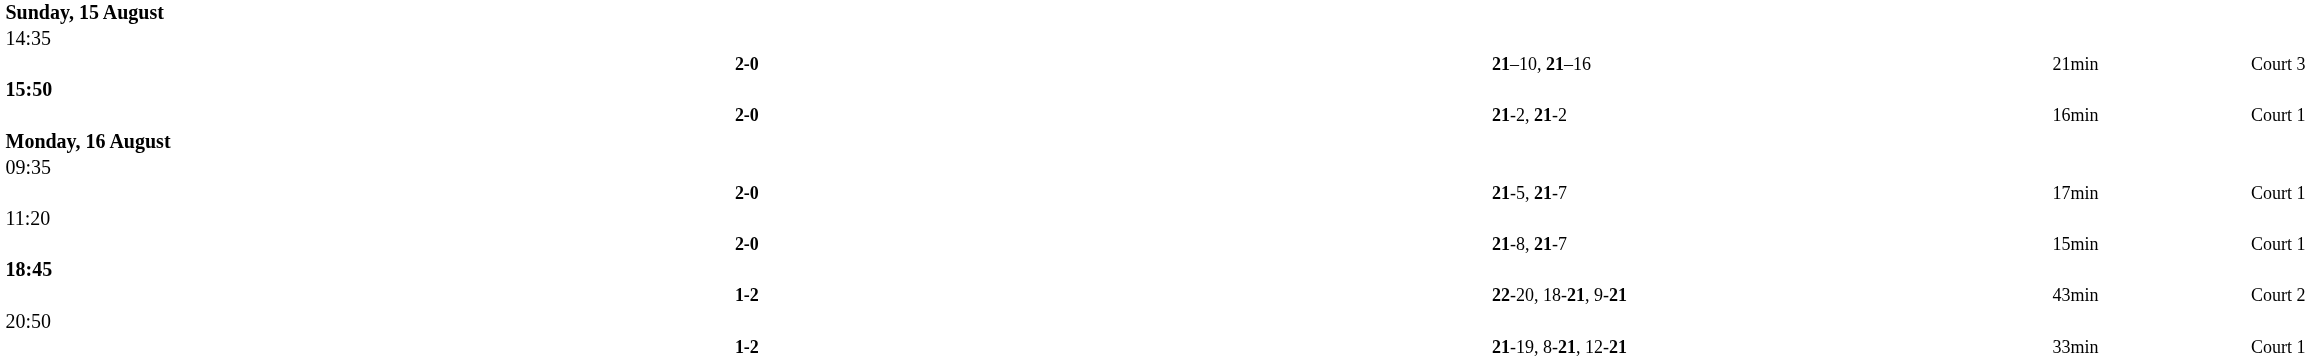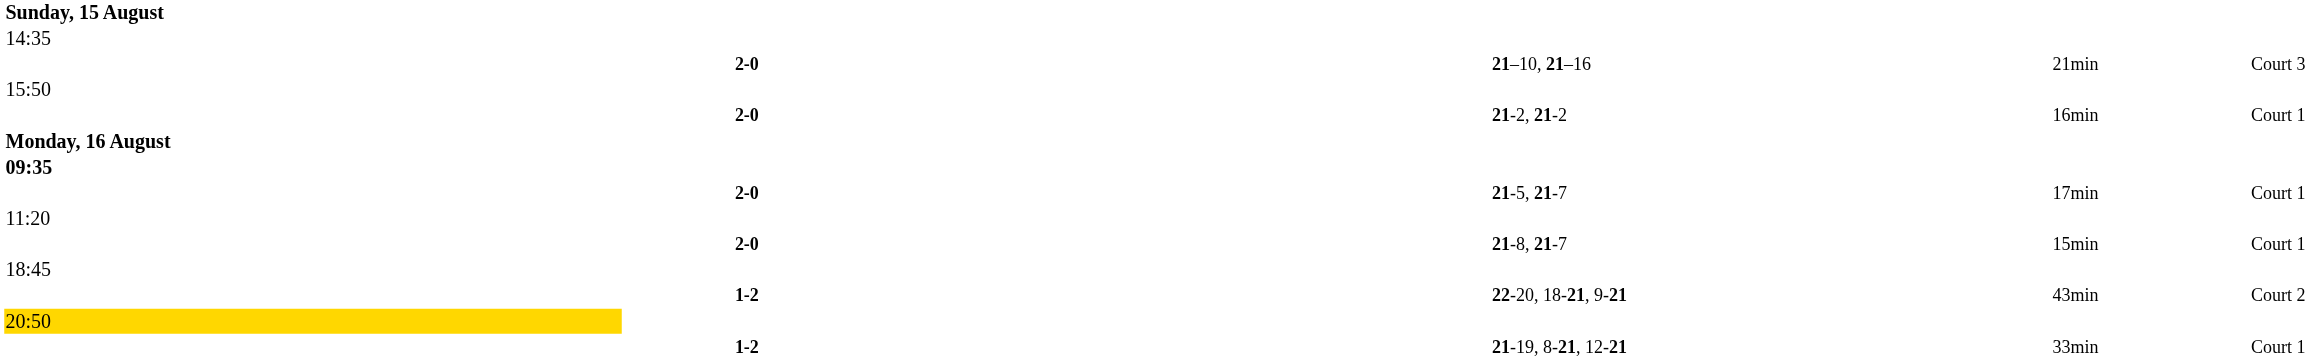(29, 89) bold -> (28, 89) normal
(28, 167) normal -> (29, 167) bold
(29, 269) bold -> (28, 269) normal
(28, 321) no background -> (28, 321) gold background
